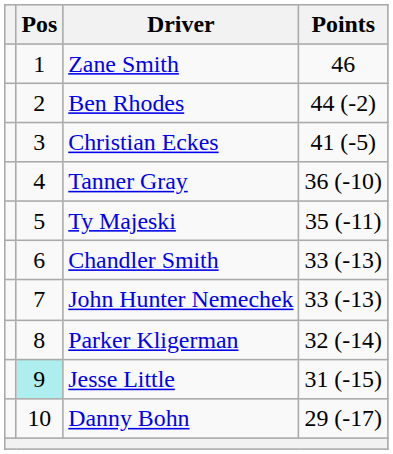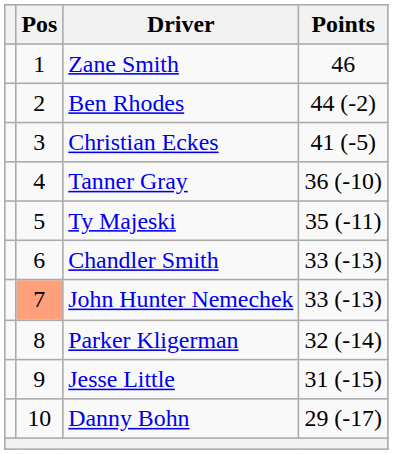(39, 299) no background -> (39, 299) lightsalmon background
(39, 378) paleturquoise background -> (39, 378) no background
